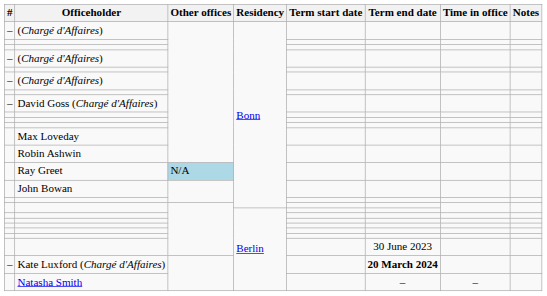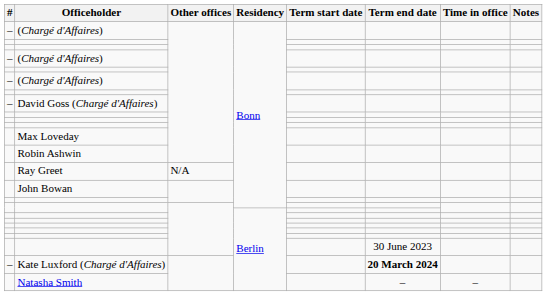(180, 171) lightblue background -> (180, 171) no background
